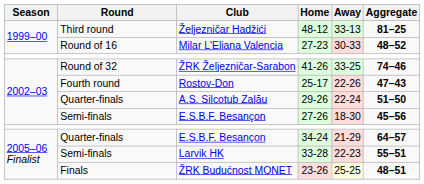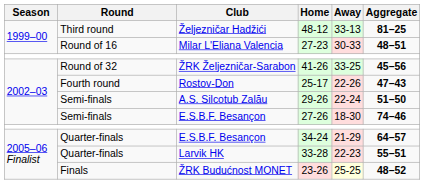(392, 45) 48–52 -> (392, 45) 48–51
(392, 67) 74–46 -> (392, 67) 45–56
(92, 100) Quarter-finals -> (86, 100) Semi-finals
(392, 116) 45–56 -> (392, 116) 74–46
(86, 154) Semi-finals -> (92, 154) Quarter-finals
(392, 170) 48–51 -> (392, 170) 48–52
